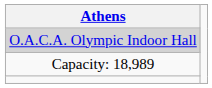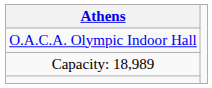(103, 40) lightgrey background -> (103, 40) no background
